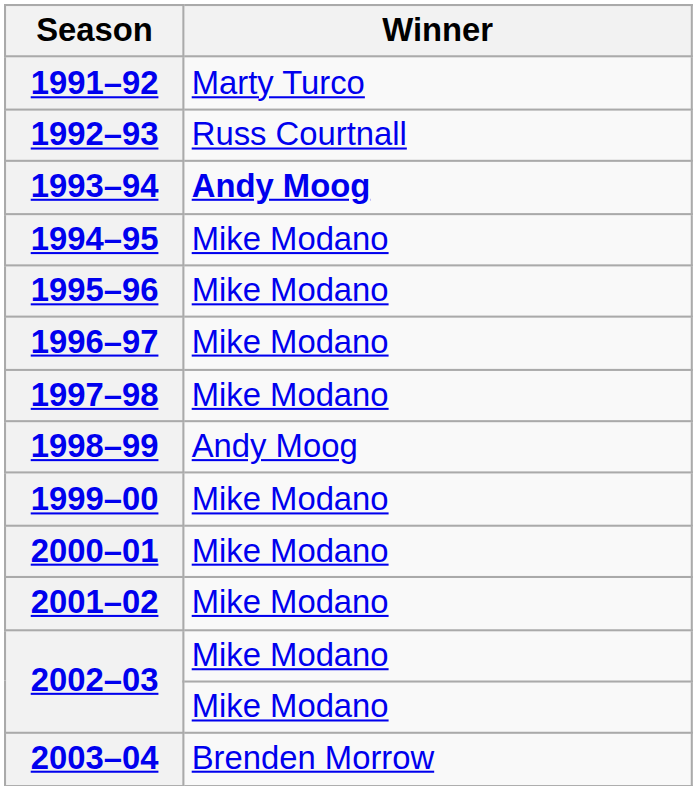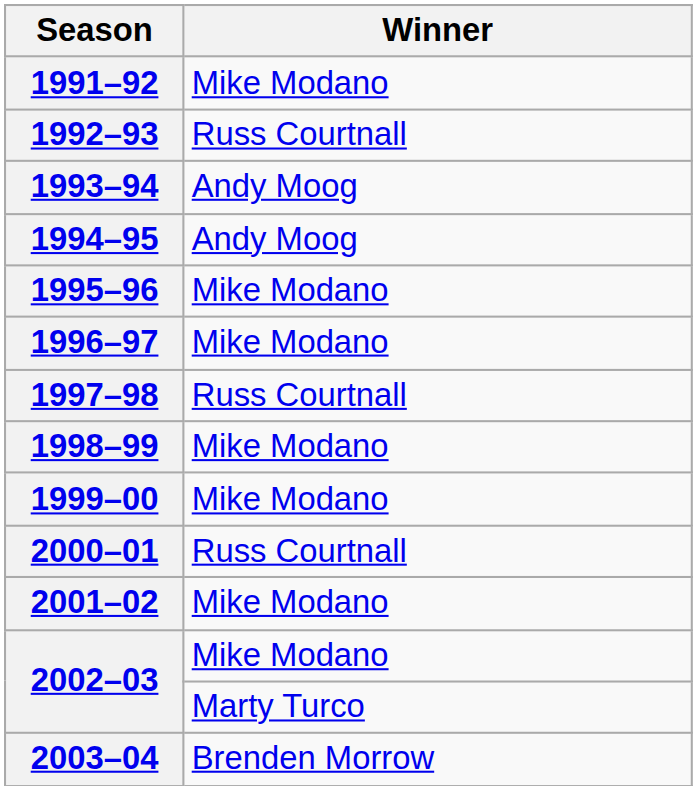(278, 82) Marty Turco -> (290, 82) Mike Modano
(281, 186) bold -> (275, 186) normal
(290, 238) Mike Modano -> (275, 238) Andy Moog
(290, 394) Mike Modano -> (299, 394) Russ Courtnall
(275, 446) Andy Moog -> (290, 446) Mike Modano
(290, 550) Mike Modano -> (299, 550) Russ Courtnall
(290, 706) Mike Modano -> (278, 706) Marty Turco
